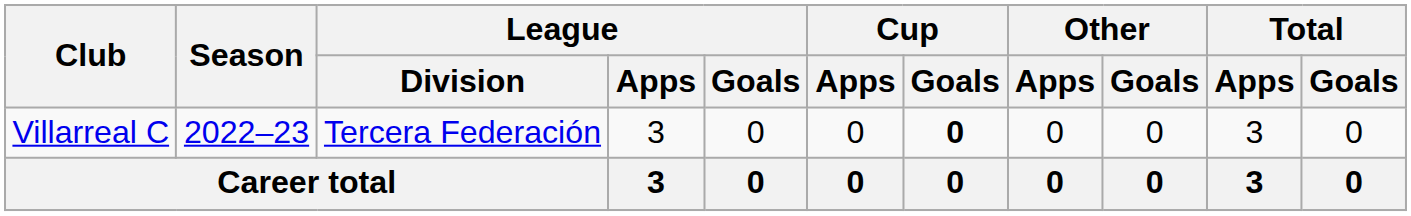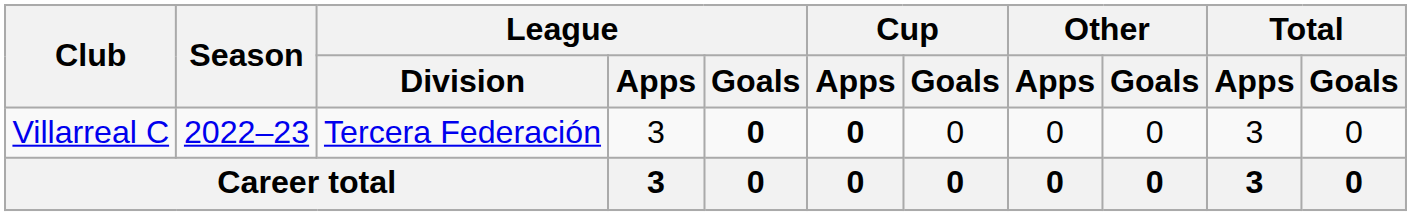(756, 132) normal -> (756, 132) bold
(855, 132) normal -> (855, 132) bold
(955, 132) bold -> (955, 132) normal
